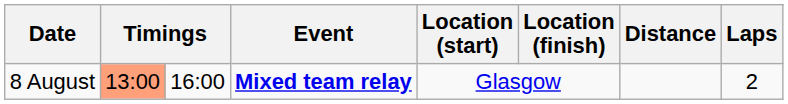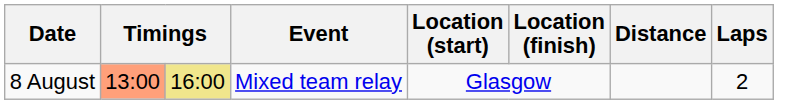(198, 81) no background -> (198, 81) khaki background
(323, 81) bold -> (319, 81) normal
